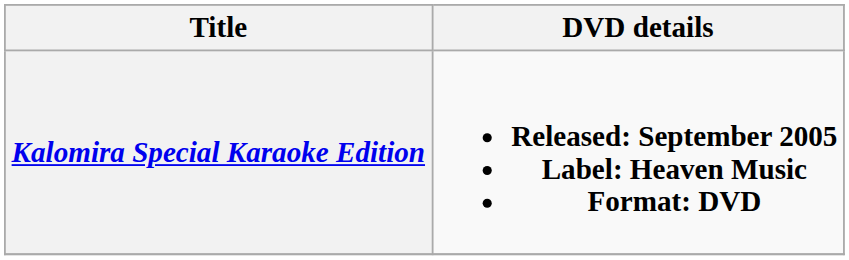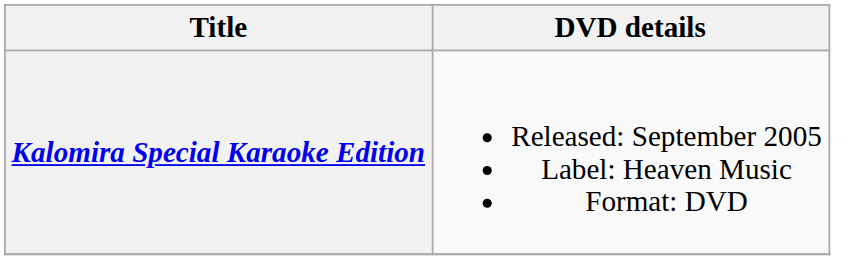(638, 169) bold -> (630, 169) normal
